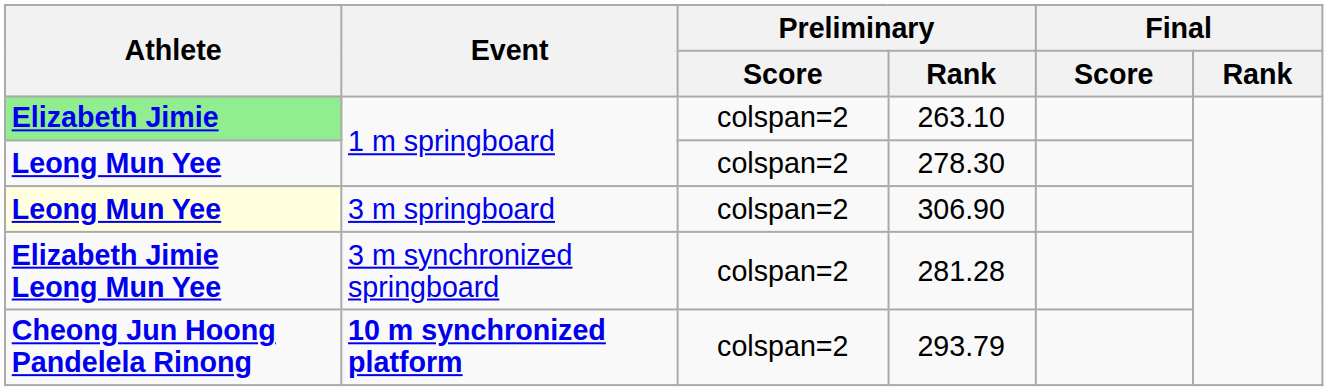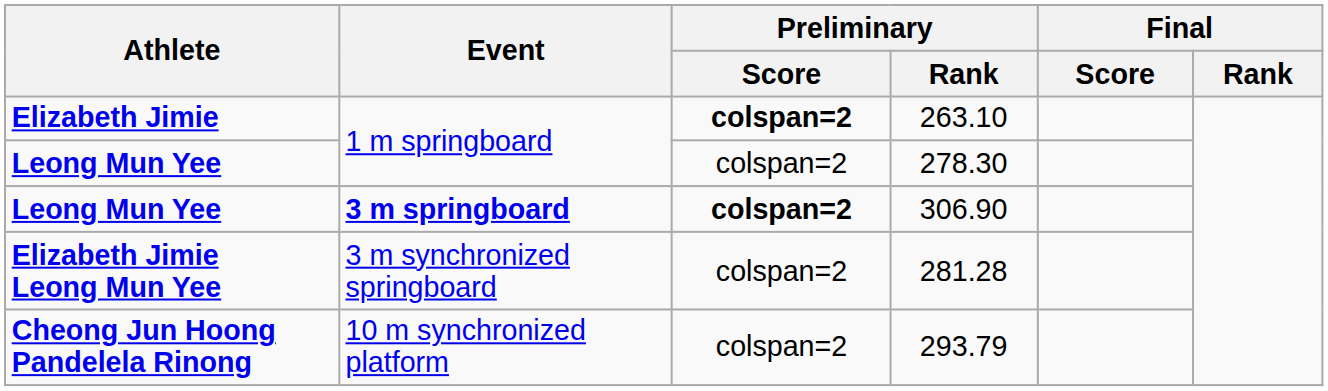(115, 119) lightgreen background -> (115, 119) no background
(783, 119) normal -> (782, 119) bold
(116, 209) lightyellow background -> (116, 209) no background
(452, 209) normal -> (458, 209) bold
(783, 209) normal -> (782, 209) bold
(477, 347) bold -> (466, 347) normal
